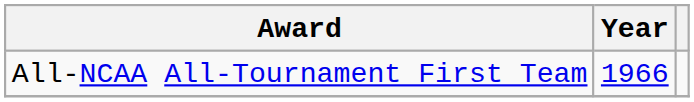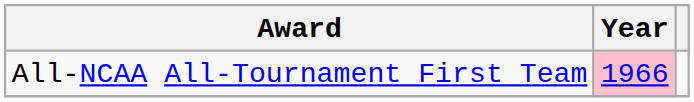(635, 74) no background -> (635, 74) pink background
